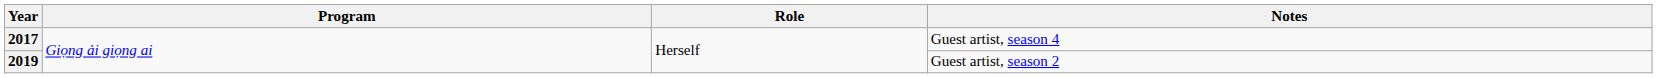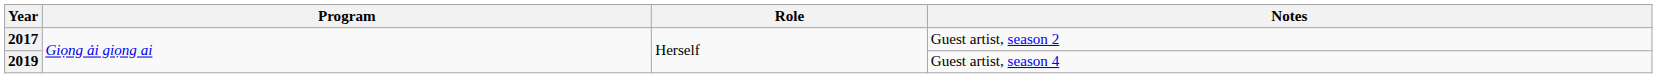(995, 39) Guest artist, season 4 -> (995, 39) Guest artist, season 2
(995, 61) Guest artist, season 2 -> (995, 61) Guest artist, season 4
